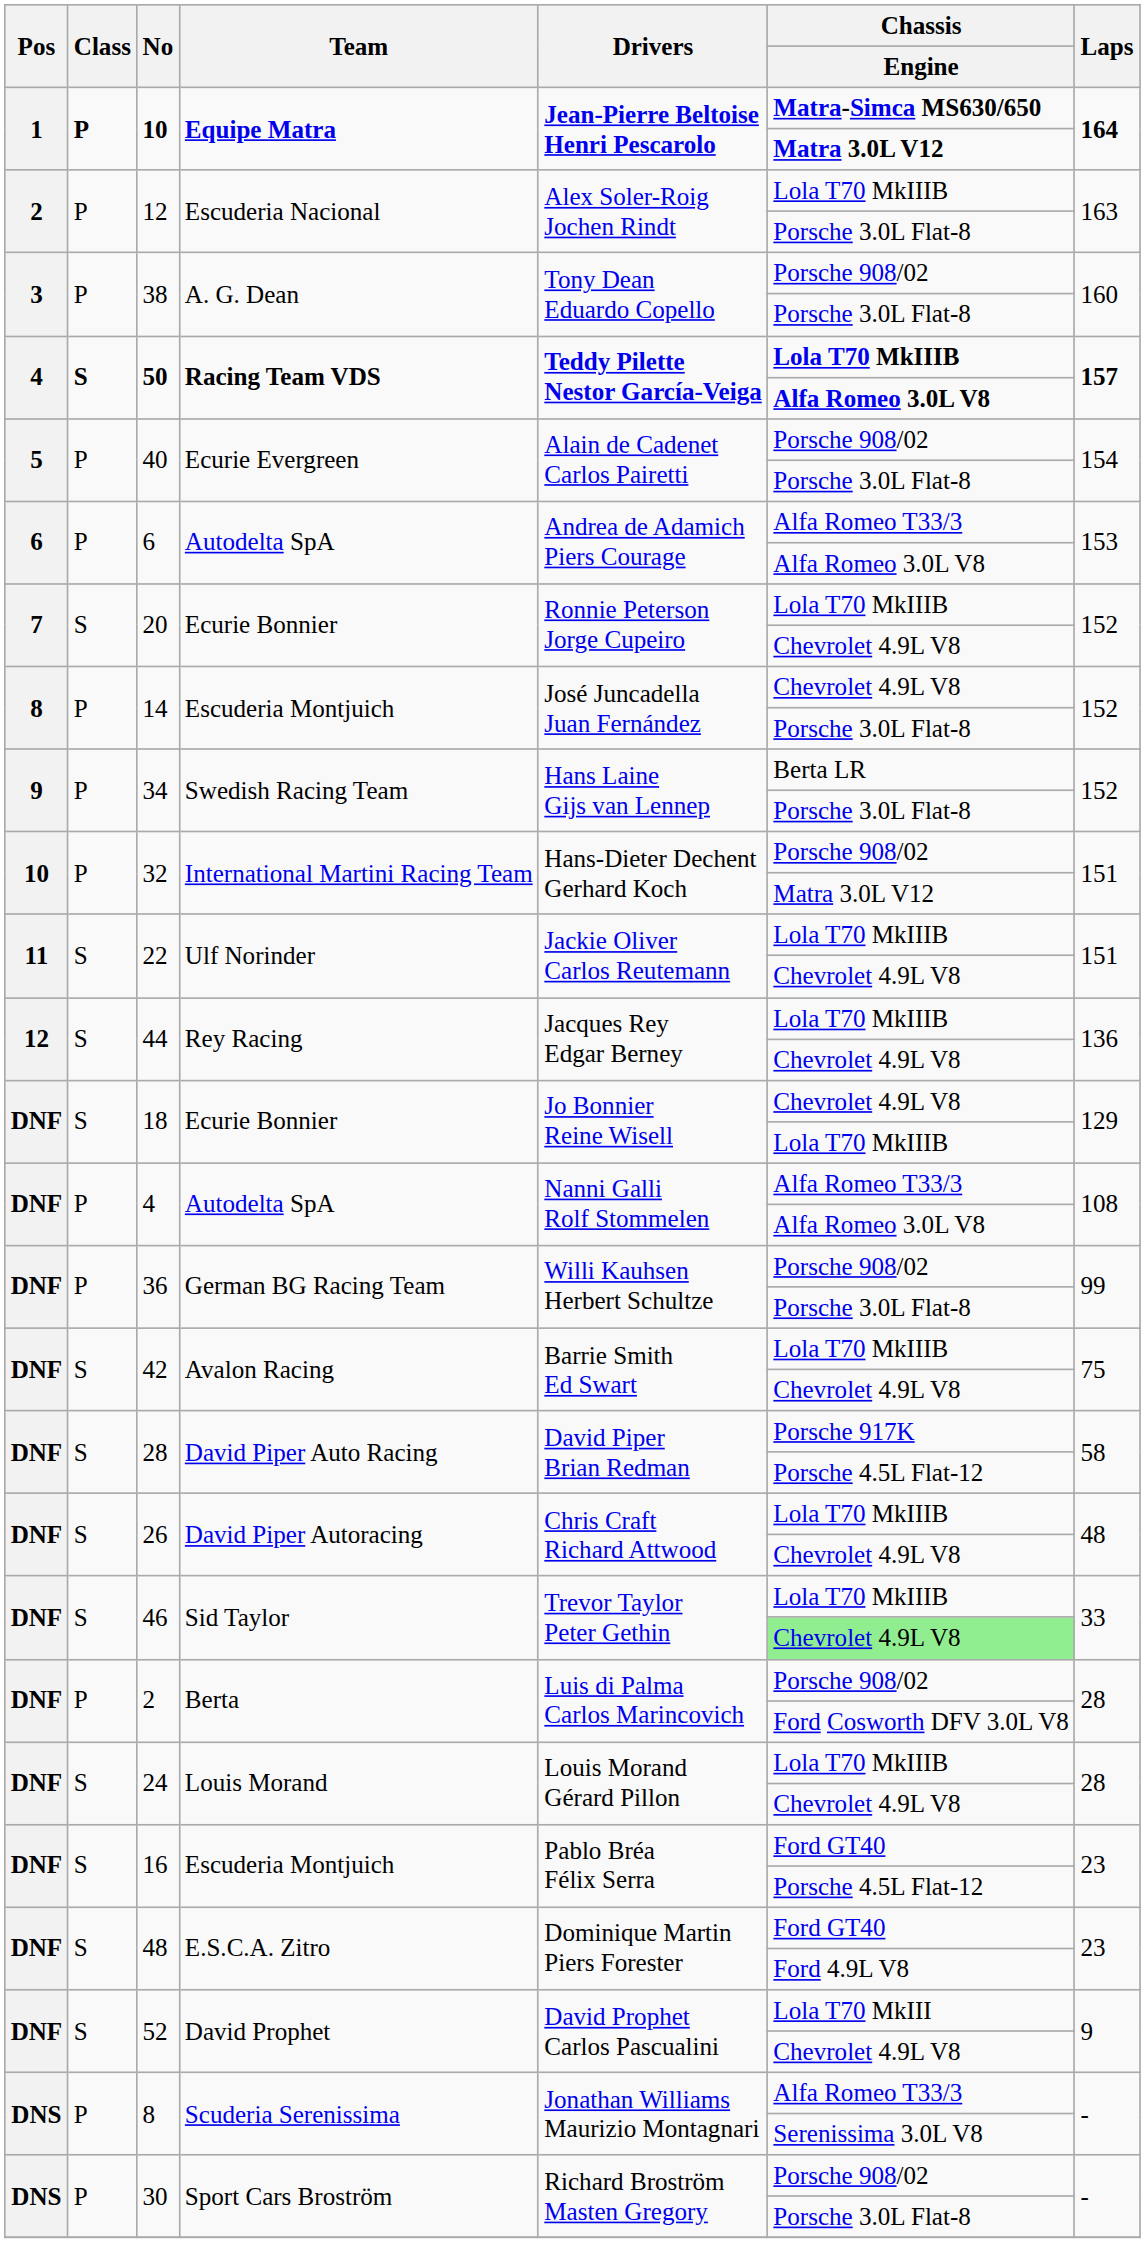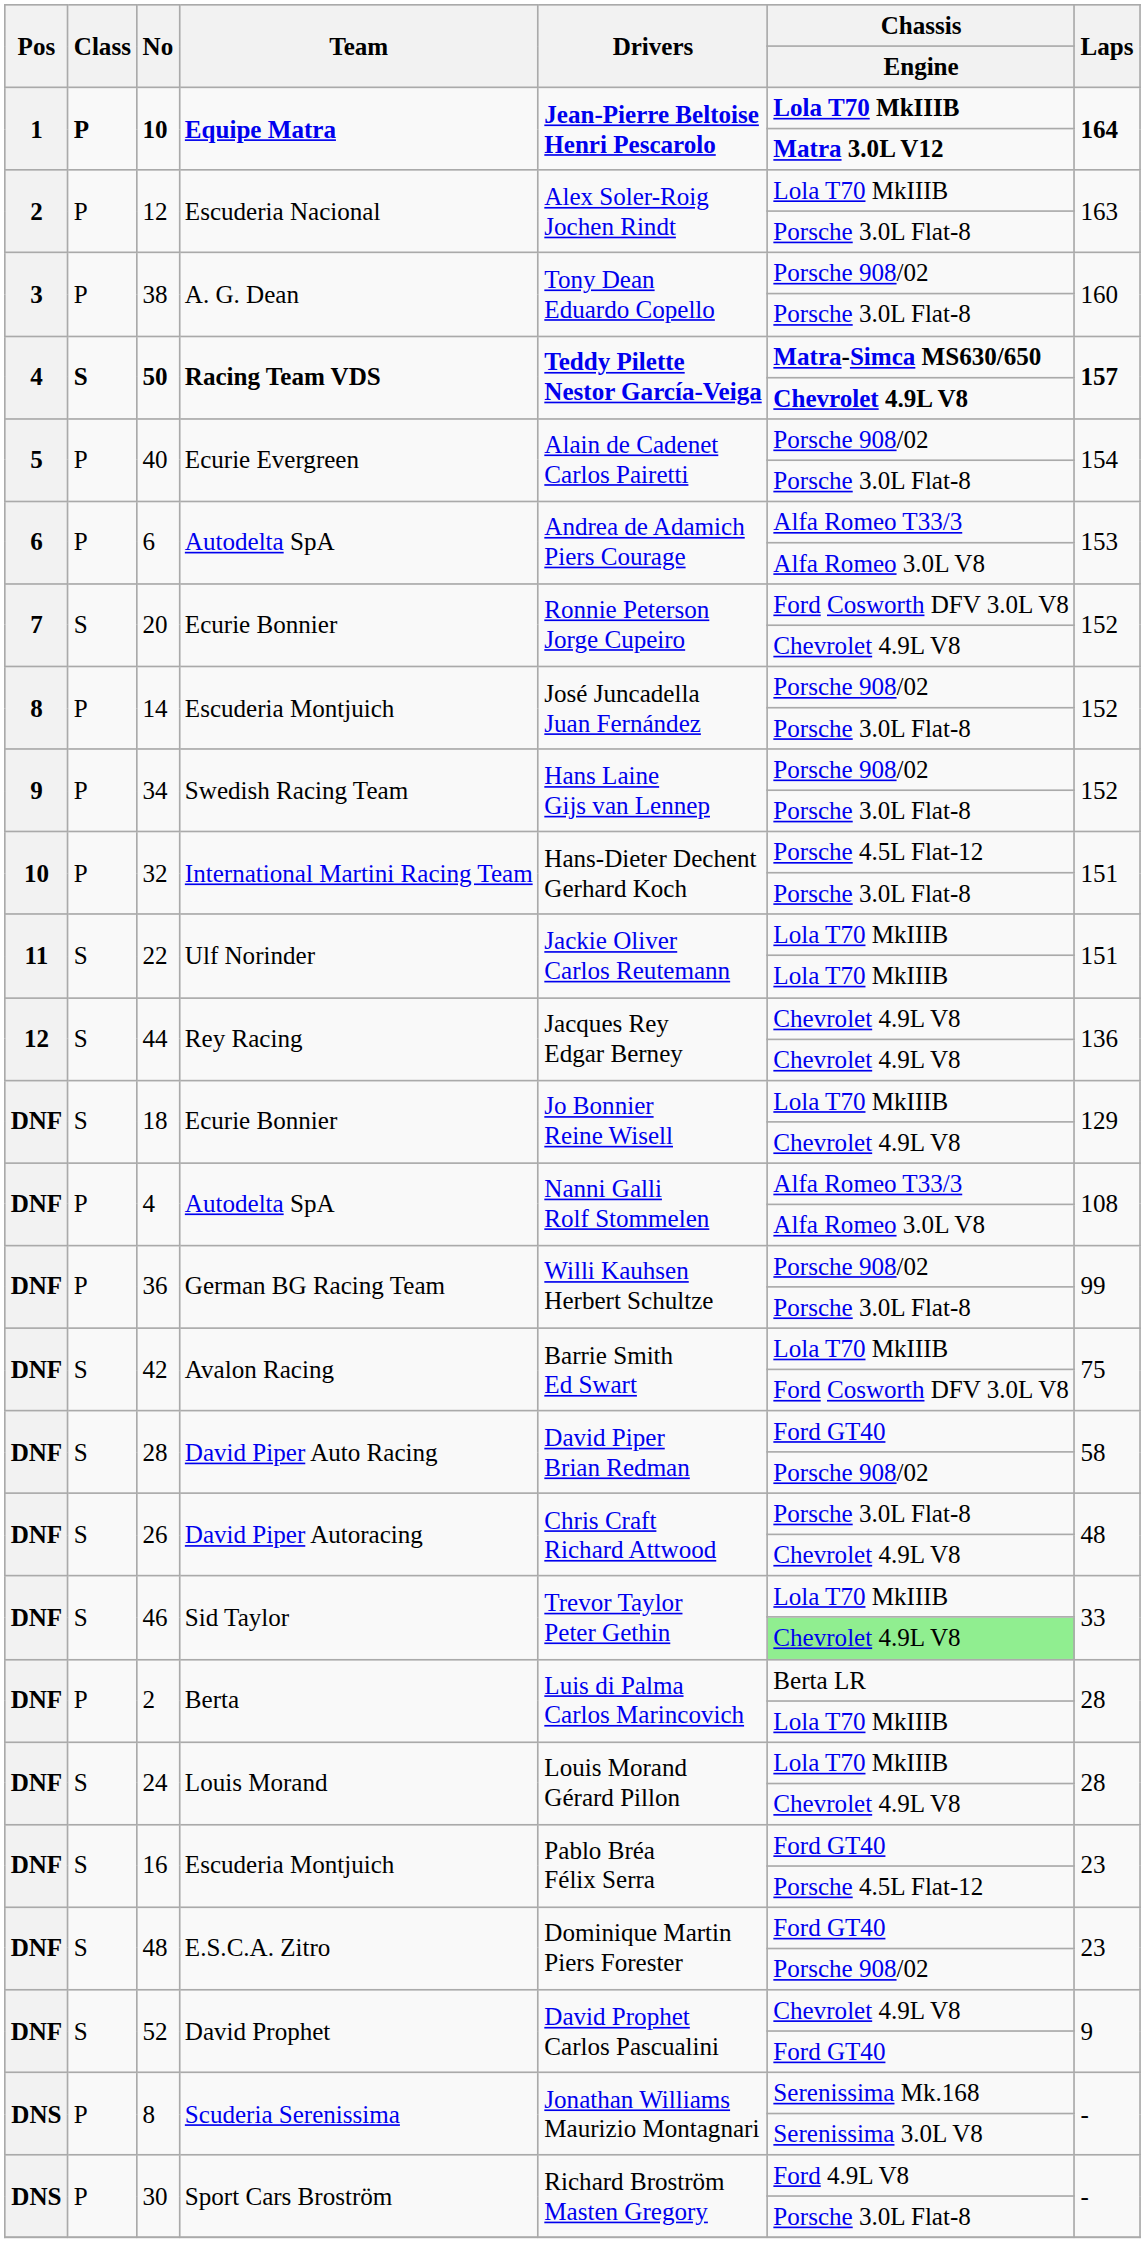(907, 108) Matra-Simca MS630/650 -> (866, 108) Lola T70 MkIIIB
(866, 356) Lola T70 MkIIIB -> (907, 356) Matra-Simca MS630/650
(882, 397) Alfa Romeo 3.0L V8 -> (871, 397) Chevrolet 4.9L V8
(861, 604) Lola T70 MkIIIB -> (921, 604) Ford Cosworth DFV 3.0L V8
(867, 687) Chevrolet 4.9L V8 -> (851, 687) Porsche 908/02
(820, 769) Berta LR -> (851, 769) Porsche 908/02
(851, 852) Porsche 908/02 -> (878, 852) Porsche 4.5L Flat-12
(854, 893) Matra 3.0L V12 -> (872, 893) Porsche 3.0L Flat-8
(867, 976) Chevrolet 4.9L V8 -> (861, 976) Lola T70 MkIIIB
(861, 1017) Lola T70 MkIIIB -> (867, 1017) Chevrolet 4.9L V8
(867, 1100) Chevrolet 4.9L V8 -> (861, 1100) Lola T70 MkIIIB
(861, 1141) Lola T70 MkIIIB -> (867, 1141) Chevrolet 4.9L V8
(867, 1390) Chevrolet 4.9L V8 -> (921, 1390) Ford Cosworth DFV 3.0L V8
(844, 1431) Porsche 917K -> (829, 1431) Ford GT40
(878, 1472) Porsche 4.5L Flat-12 -> (851, 1472) Porsche 908/02
(861, 1514) Lola T70 MkIIIB -> (872, 1514) Porsche 3.0L Flat-8
(851, 1679) Porsche 908/02 -> (820, 1679) Berta LR
(921, 1720) Ford Cosworth DFV 3.0L V8 -> (861, 1720) Lola T70 MkIIIB
(841, 1968) Ford 4.9L V8 -> (851, 1968) Porsche 908/02
(852, 2010) Lola T70 MkIII -> (867, 2010) Chevrolet 4.9L V8
(867, 2051) Chevrolet 4.9L V8 -> (829, 2051) Ford GT40
(868, 2093) Alfa Romeo T33/3 -> (876, 2093) Serenissima Mk.168
(851, 2175) Porsche 908/02 -> (841, 2175) Ford 4.9L V8
